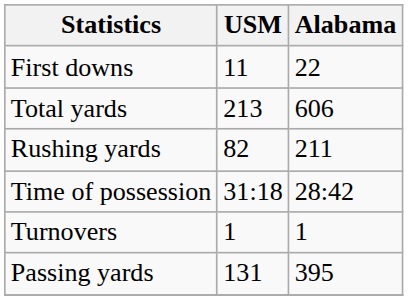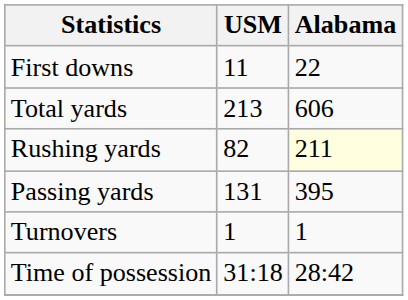(314, 149) no background -> (314, 149) lightyellow background
rows swapped: (82, 273) <-> (111, 190)
